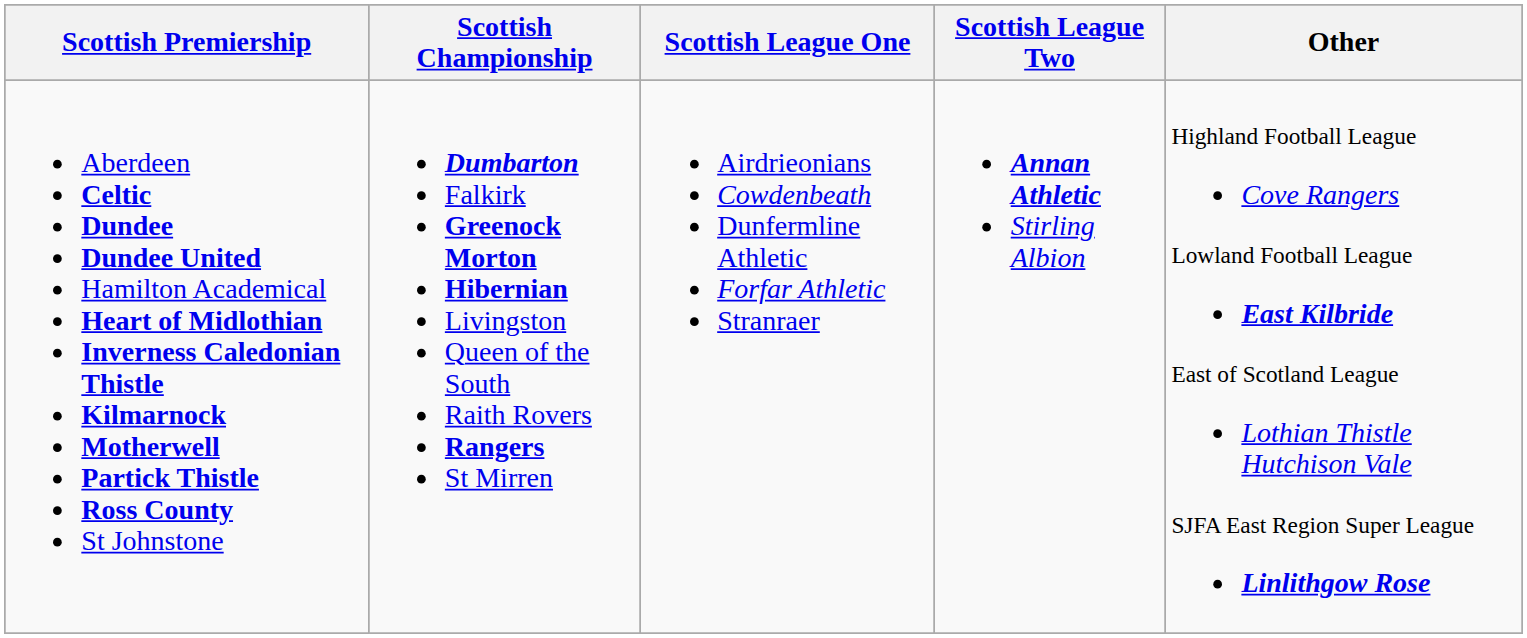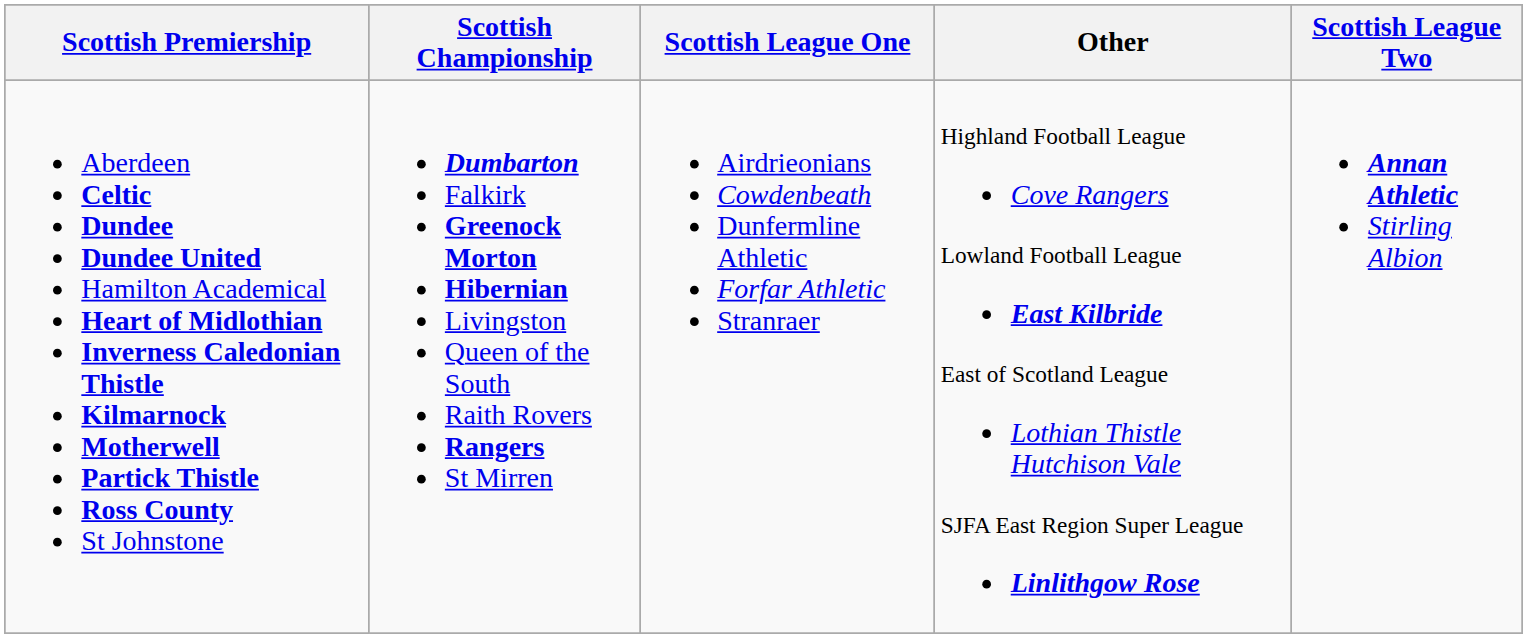columns swapped: (1050, 42) <-> (1344, 42)
